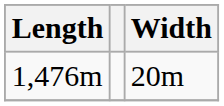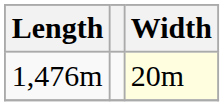(157, 75) no background -> (157, 75) lightyellow background
